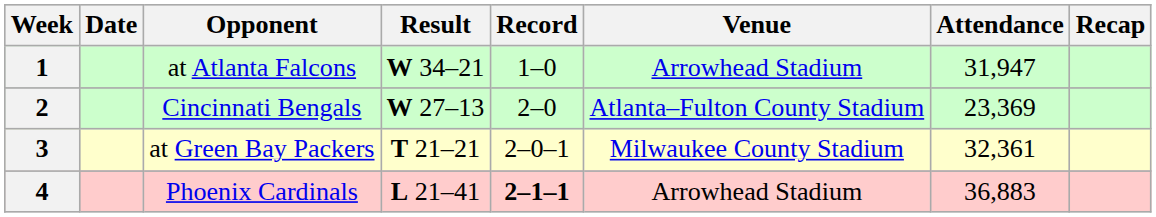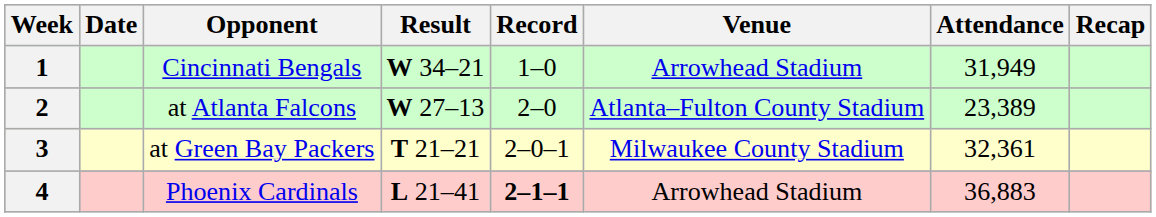(262, 66) at Atlanta Falcons -> (262, 66) Cincinnati Bengals
(1000, 66) 31,947 -> (1000, 66) 31,949
(262, 107) Cincinnati Bengals -> (262, 107) at Atlanta Falcons
(1000, 107) 23,369 -> (1000, 107) 23,389
